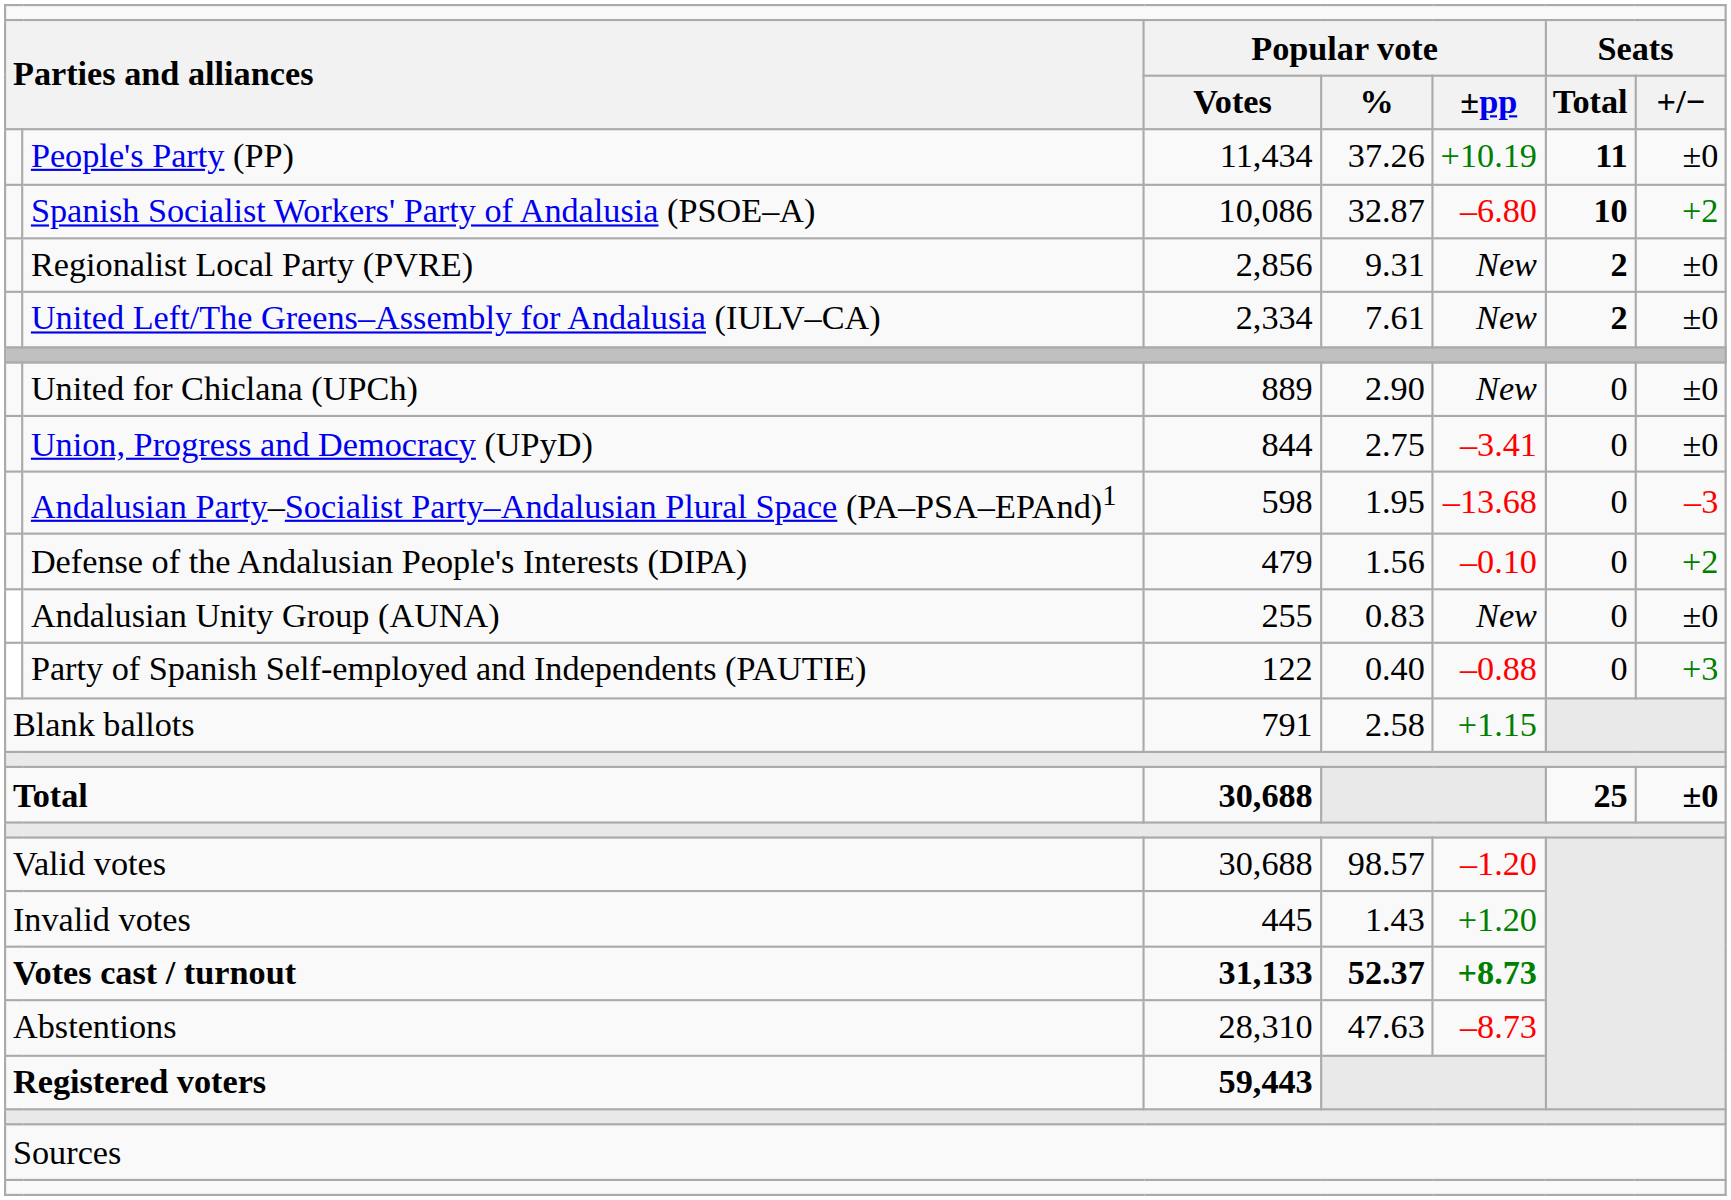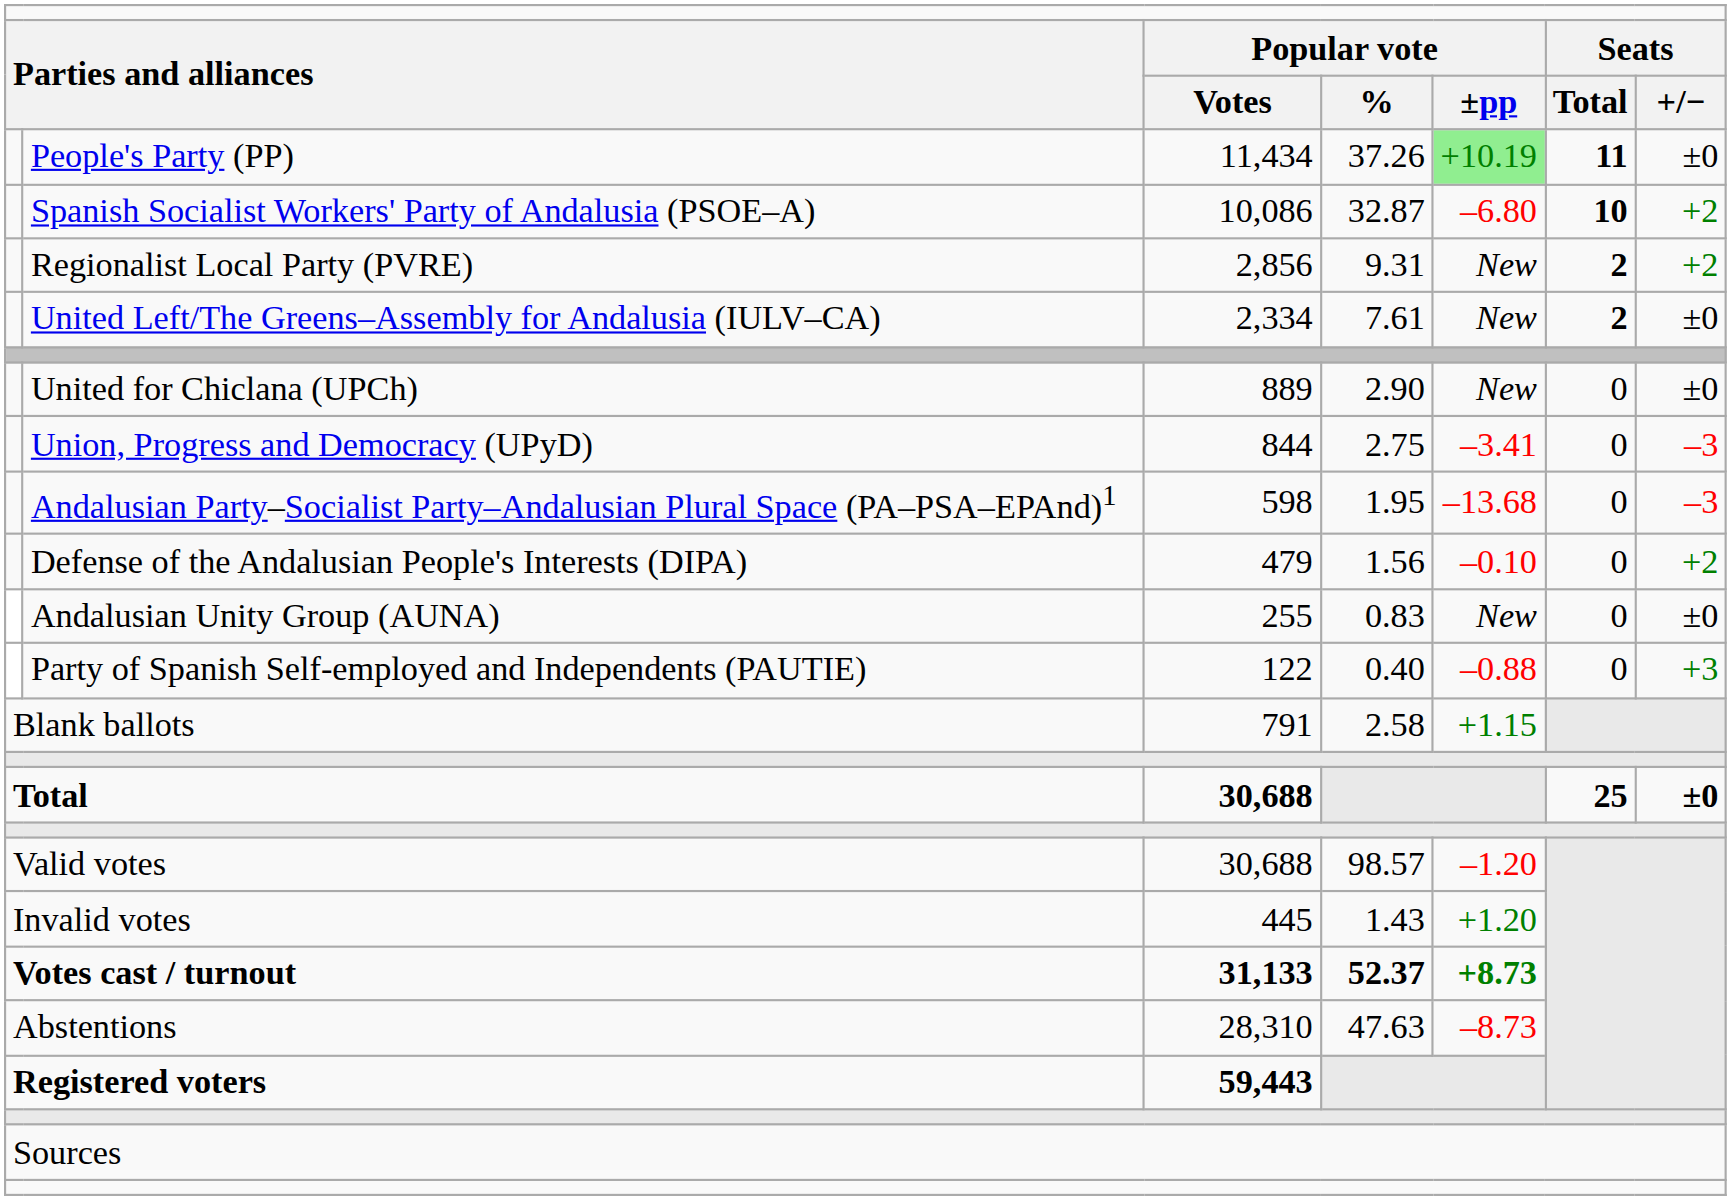(1489, 156) no background -> (1489, 156) lightgreen background
(1700, 264) ±0 -> (1700, 264) +2
(1700, 443) ±0 -> (1701, 443) –3
